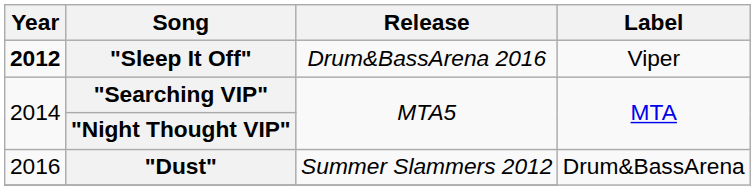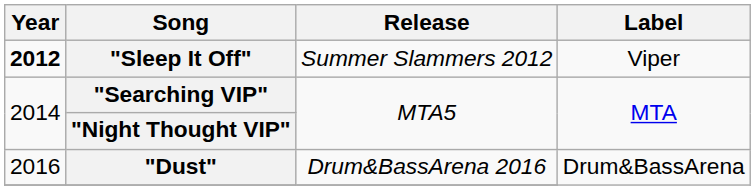(427, 58) Drum&BassArena 2016 -> (427, 58) Summer Slammers 2012
(427, 166) Summer Slammers 2012 -> (427, 166) Drum&BassArena 2016
